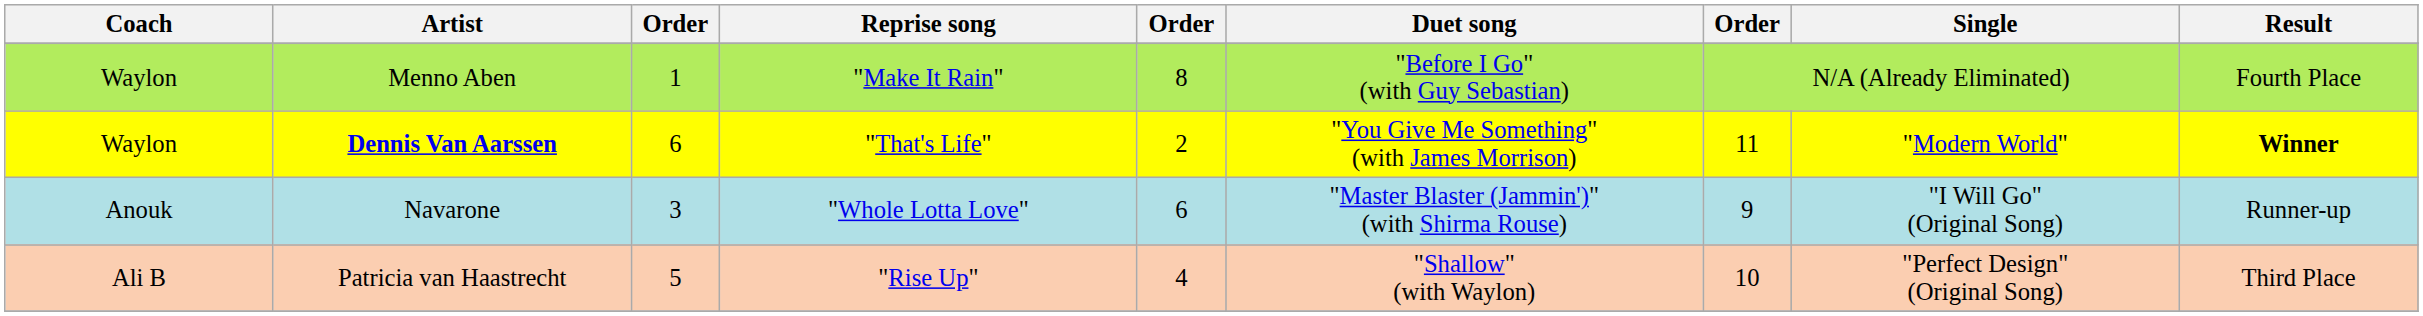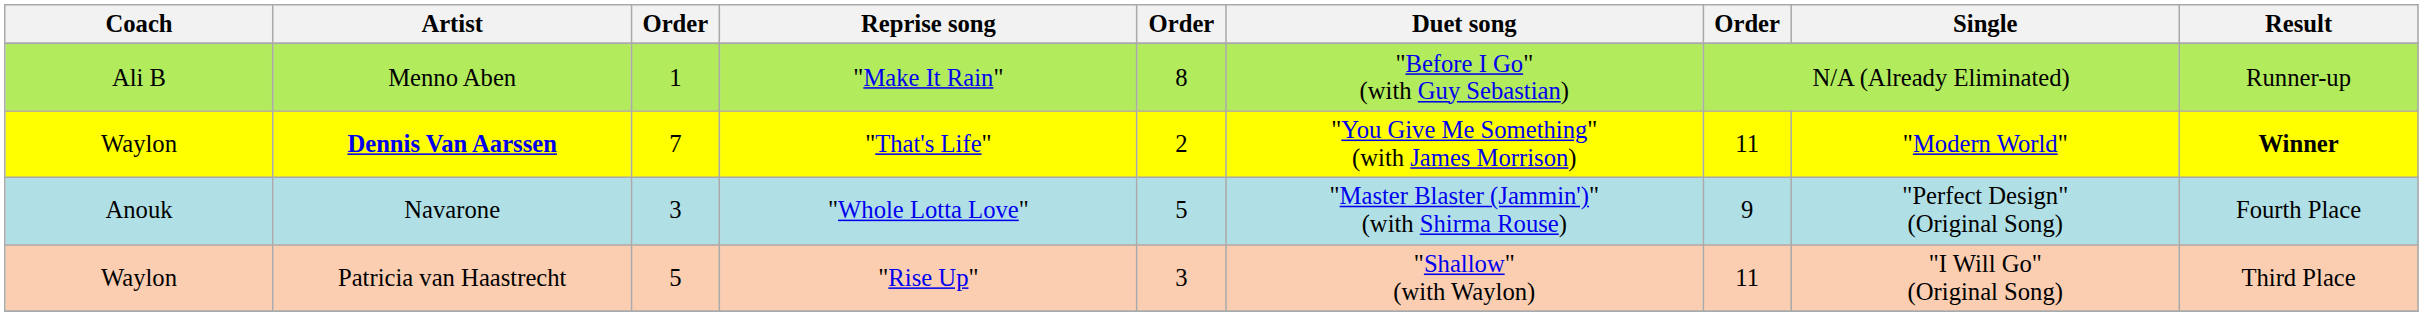(139, 76) Waylon -> (139, 76) Ali B
(2299, 76) Fourth Place -> (2299, 76) Runner-up
(675, 143) 6 -> (675, 143) 7
(1181, 210) 6 -> (1181, 210) 5
(1985, 210) "I Will Go" (Original Song) -> (1985, 210) "Perfect Design" (Original Song)
(2299, 210) Runner-up -> (2299, 210) Fourth Place
(139, 277) Ali B -> (139, 277) Waylon
(1181, 277) 4 -> (1181, 277) 3
(1747, 277) 10 -> (1747, 277) 11
(1985, 277) "Perfect Design" (Original Song) -> (1985, 277) "I Will Go" (Original Song)
